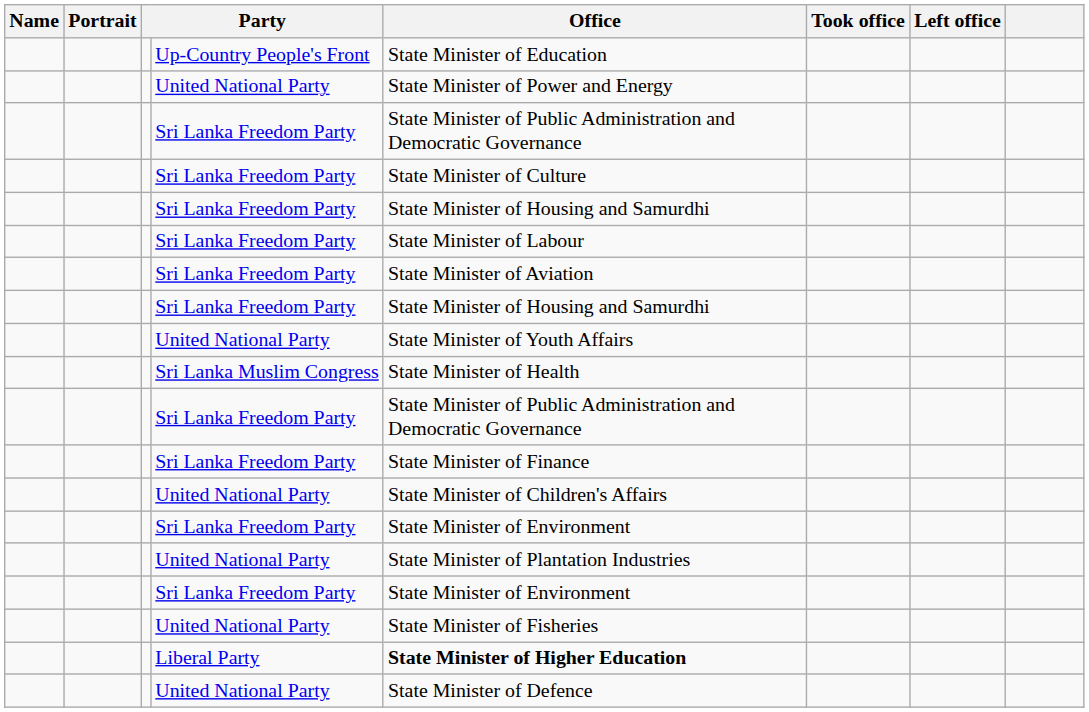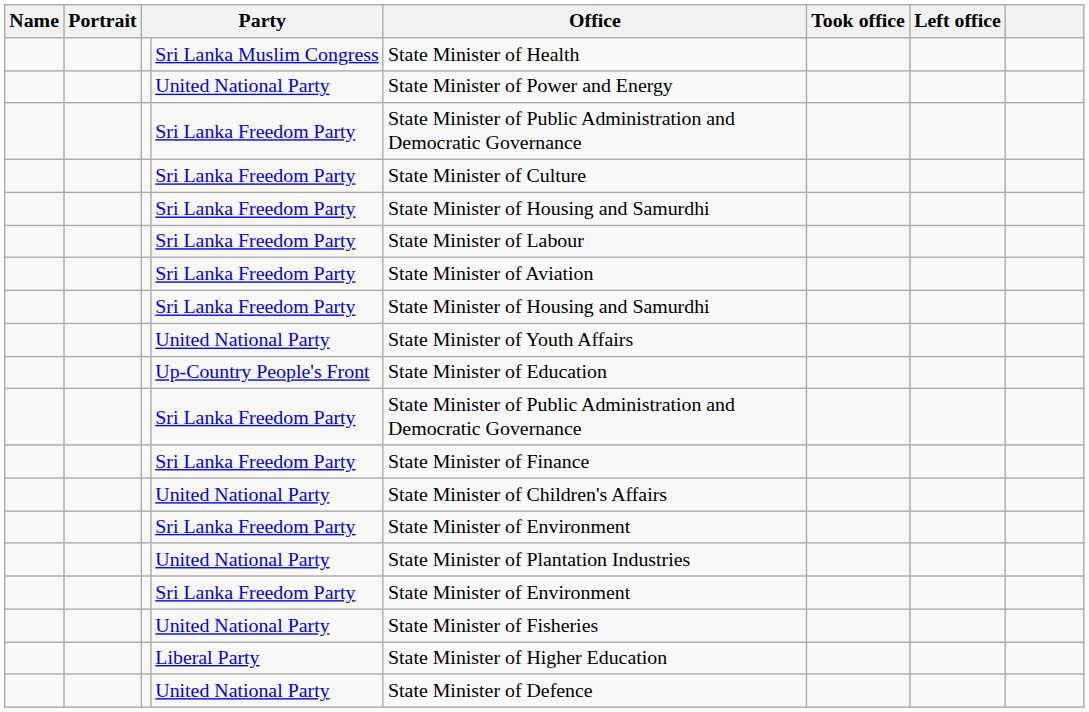rows swapped: (34, 373) <-> (34, 54)
(537, 658) bold -> (528, 658) normal
